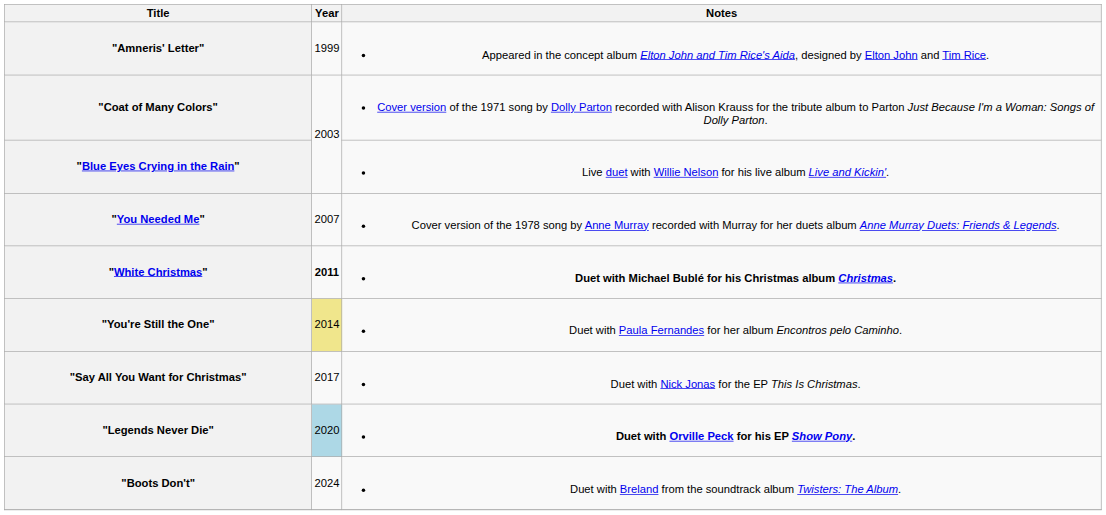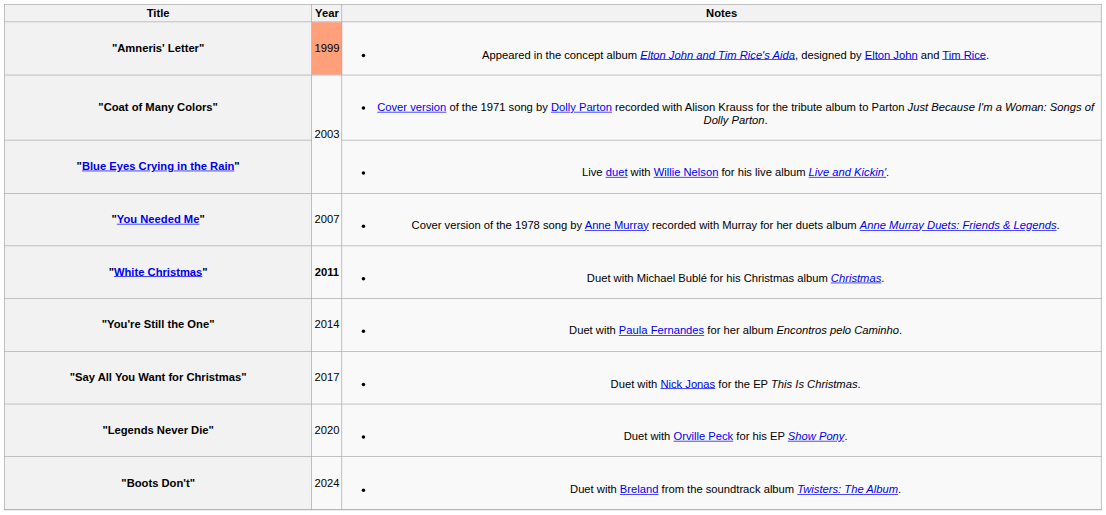(327, 48) no background -> (327, 48) lightsalmon background
(722, 278) bold -> (722, 278) normal
(327, 325) khaki background -> (327, 325) no background
(327, 430) lightblue background -> (327, 430) no background
(722, 437) bold -> (722, 437) normal
